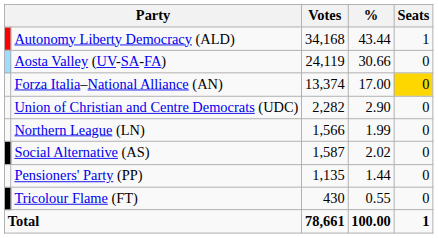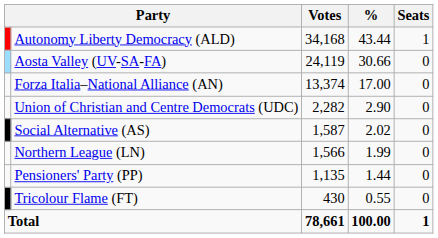(426, 84) gold background -> (426, 84) no background
rows swapped: (82, 152) <-> (80, 130)
